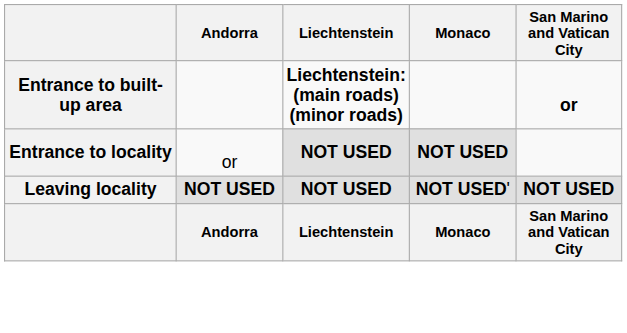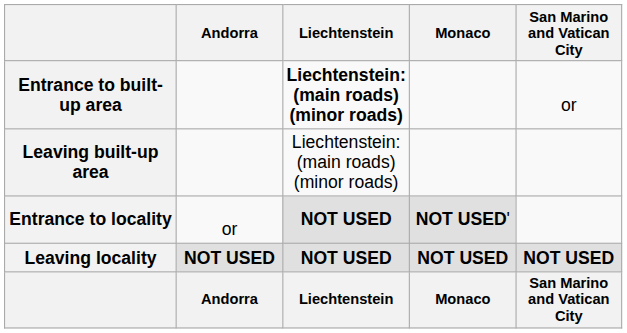(569, 104) bold -> (569, 104) normal
+ row: (91, 162)
(463, 152) NOT USED -> (463, 219) NOT USED'
(463, 190) NOT USED' -> (463, 257) NOT USED
